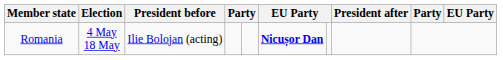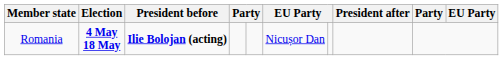(102, 38) normal -> (102, 38) bold
(175, 38) normal -> (177, 38) bold
(292, 38) bold -> (295, 38) normal
